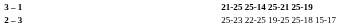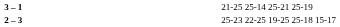(267, 7) bold -> (267, 7) normal
